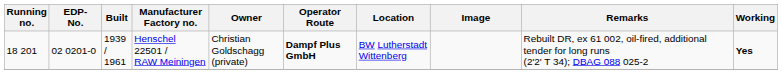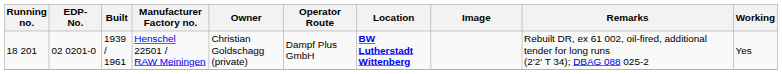(313, 50) bold -> (311, 50) normal
(393, 50) normal -> (386, 50) bold
(744, 50) bold -> (744, 50) normal
